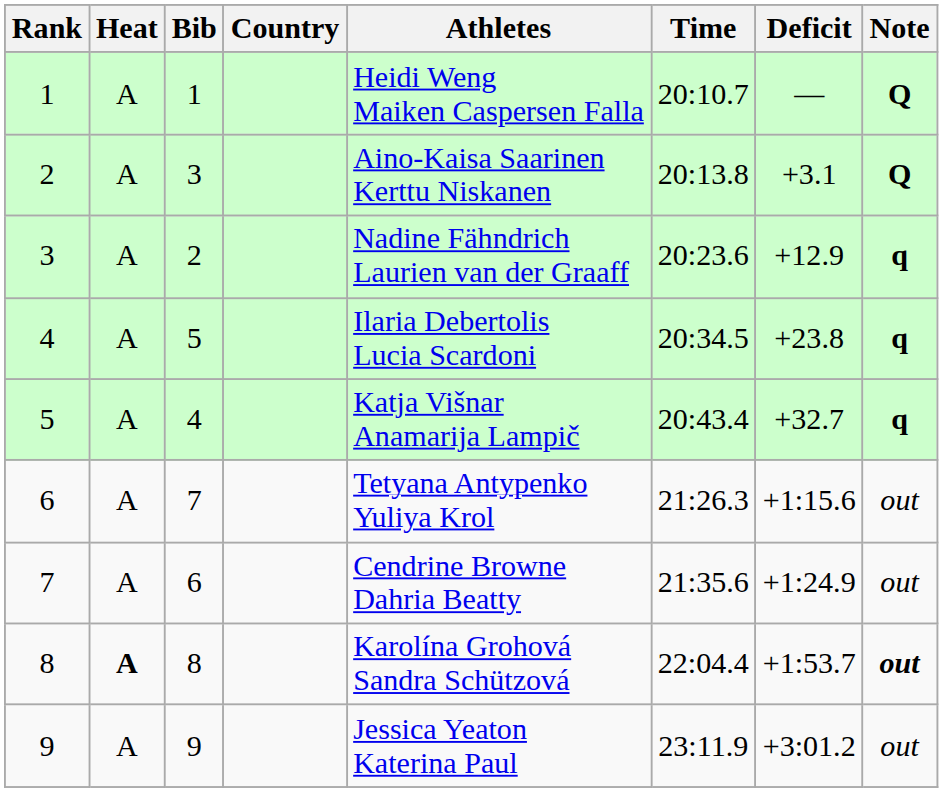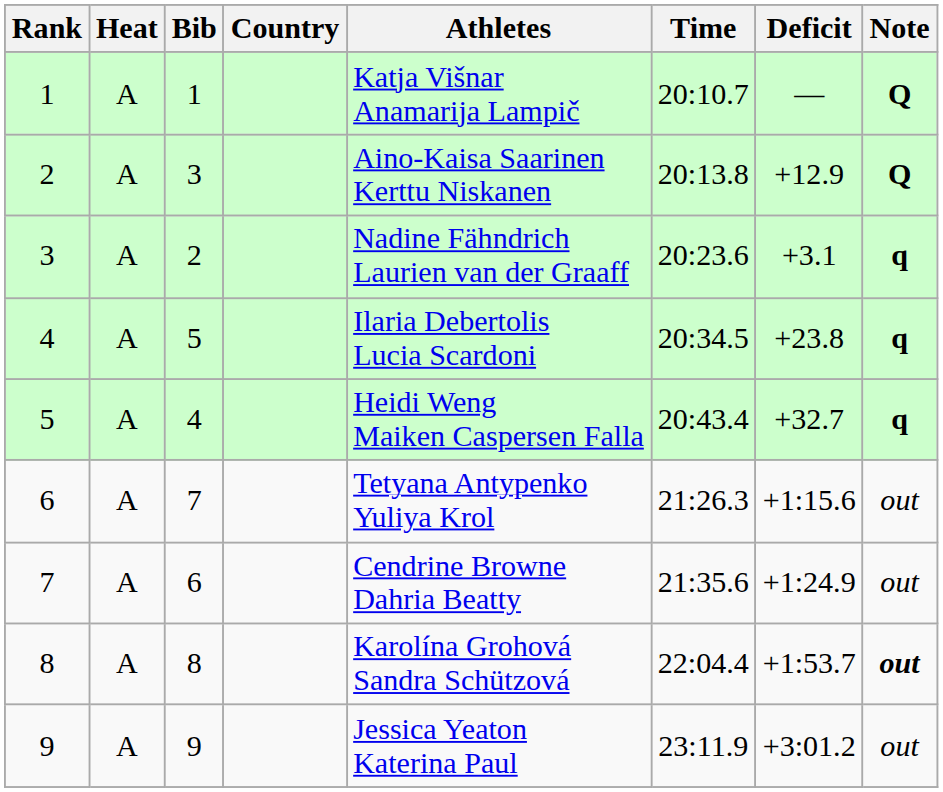(498, 92) Heidi Weng Maiken Caspersen Falla -> (466, 92) Katja Višnar Anamarija Lampič
(809, 174) +3.1 -> (809, 174) +12.9
(809, 256) +12.9 -> (809, 256) +3.1
(466, 419) Katja Višnar Anamarija Lampič -> (498, 419) Heidi Weng Maiken Caspersen Falla
(127, 663) bold -> (127, 663) normal
